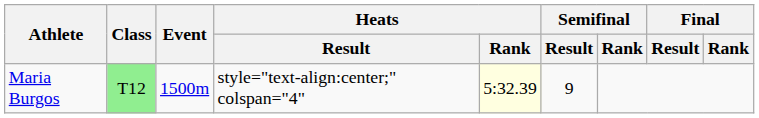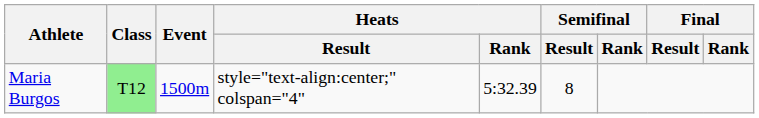(510, 88) lightyellow background -> (510, 88) no background
(569, 88) 9 -> (569, 88) 8
